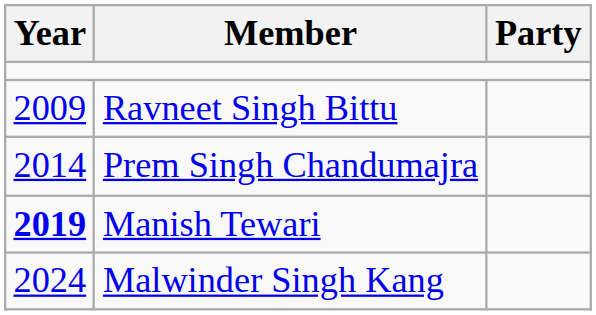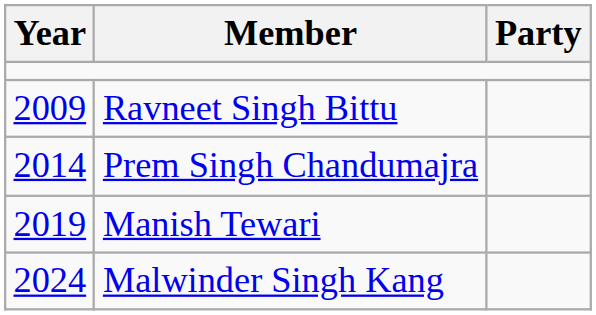(50, 222) bold -> (50, 222) normal
